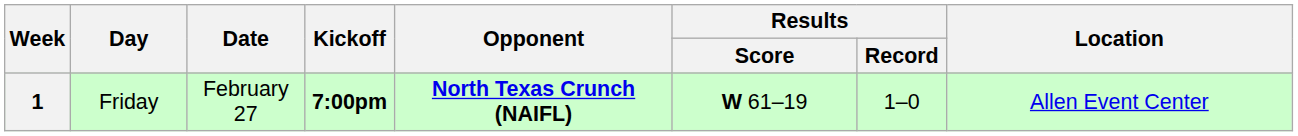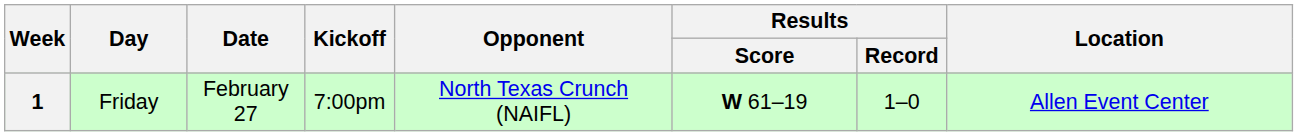(349, 101) bold -> (349, 101) normal
(534, 101) bold -> (534, 101) normal
